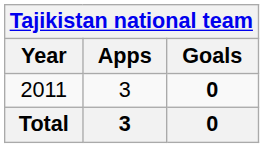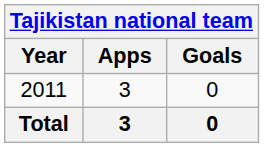(212, 90) bold -> (212, 90) normal
